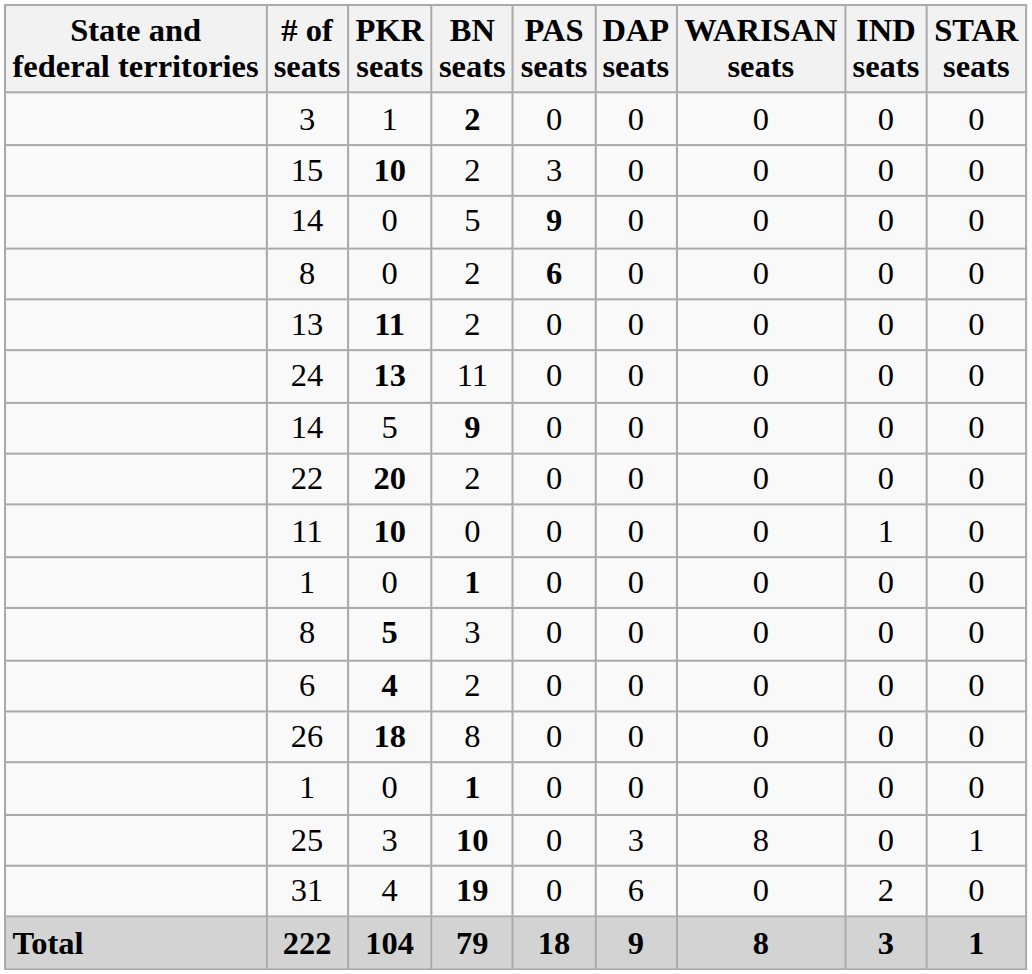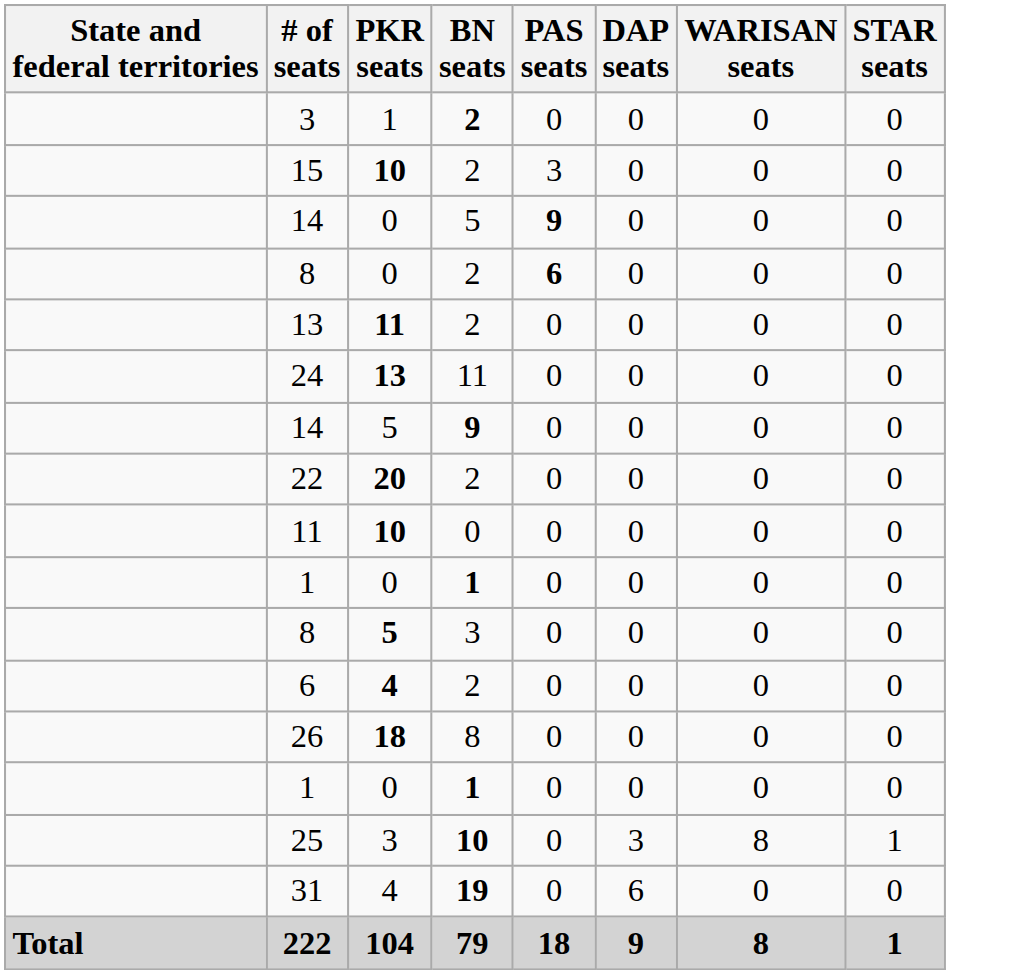- column: (886, 48)
